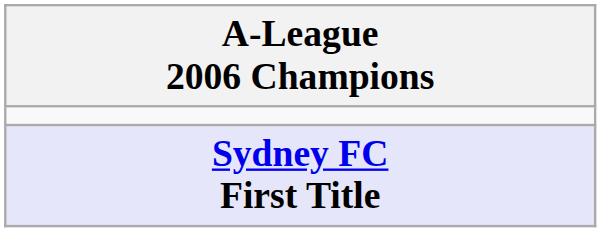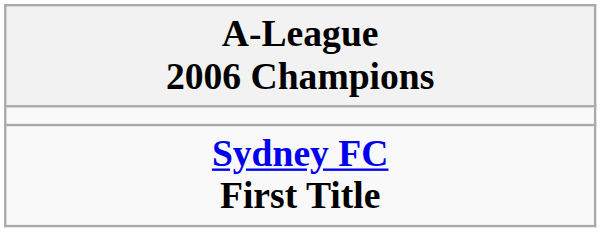(300, 174) lavender background -> (300, 174) no background
